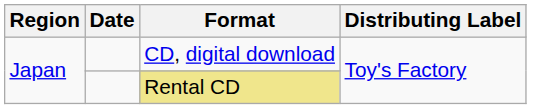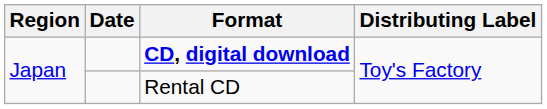(240, 53) normal -> (247, 53) bold
(192, 86) khaki background -> (192, 86) no background
